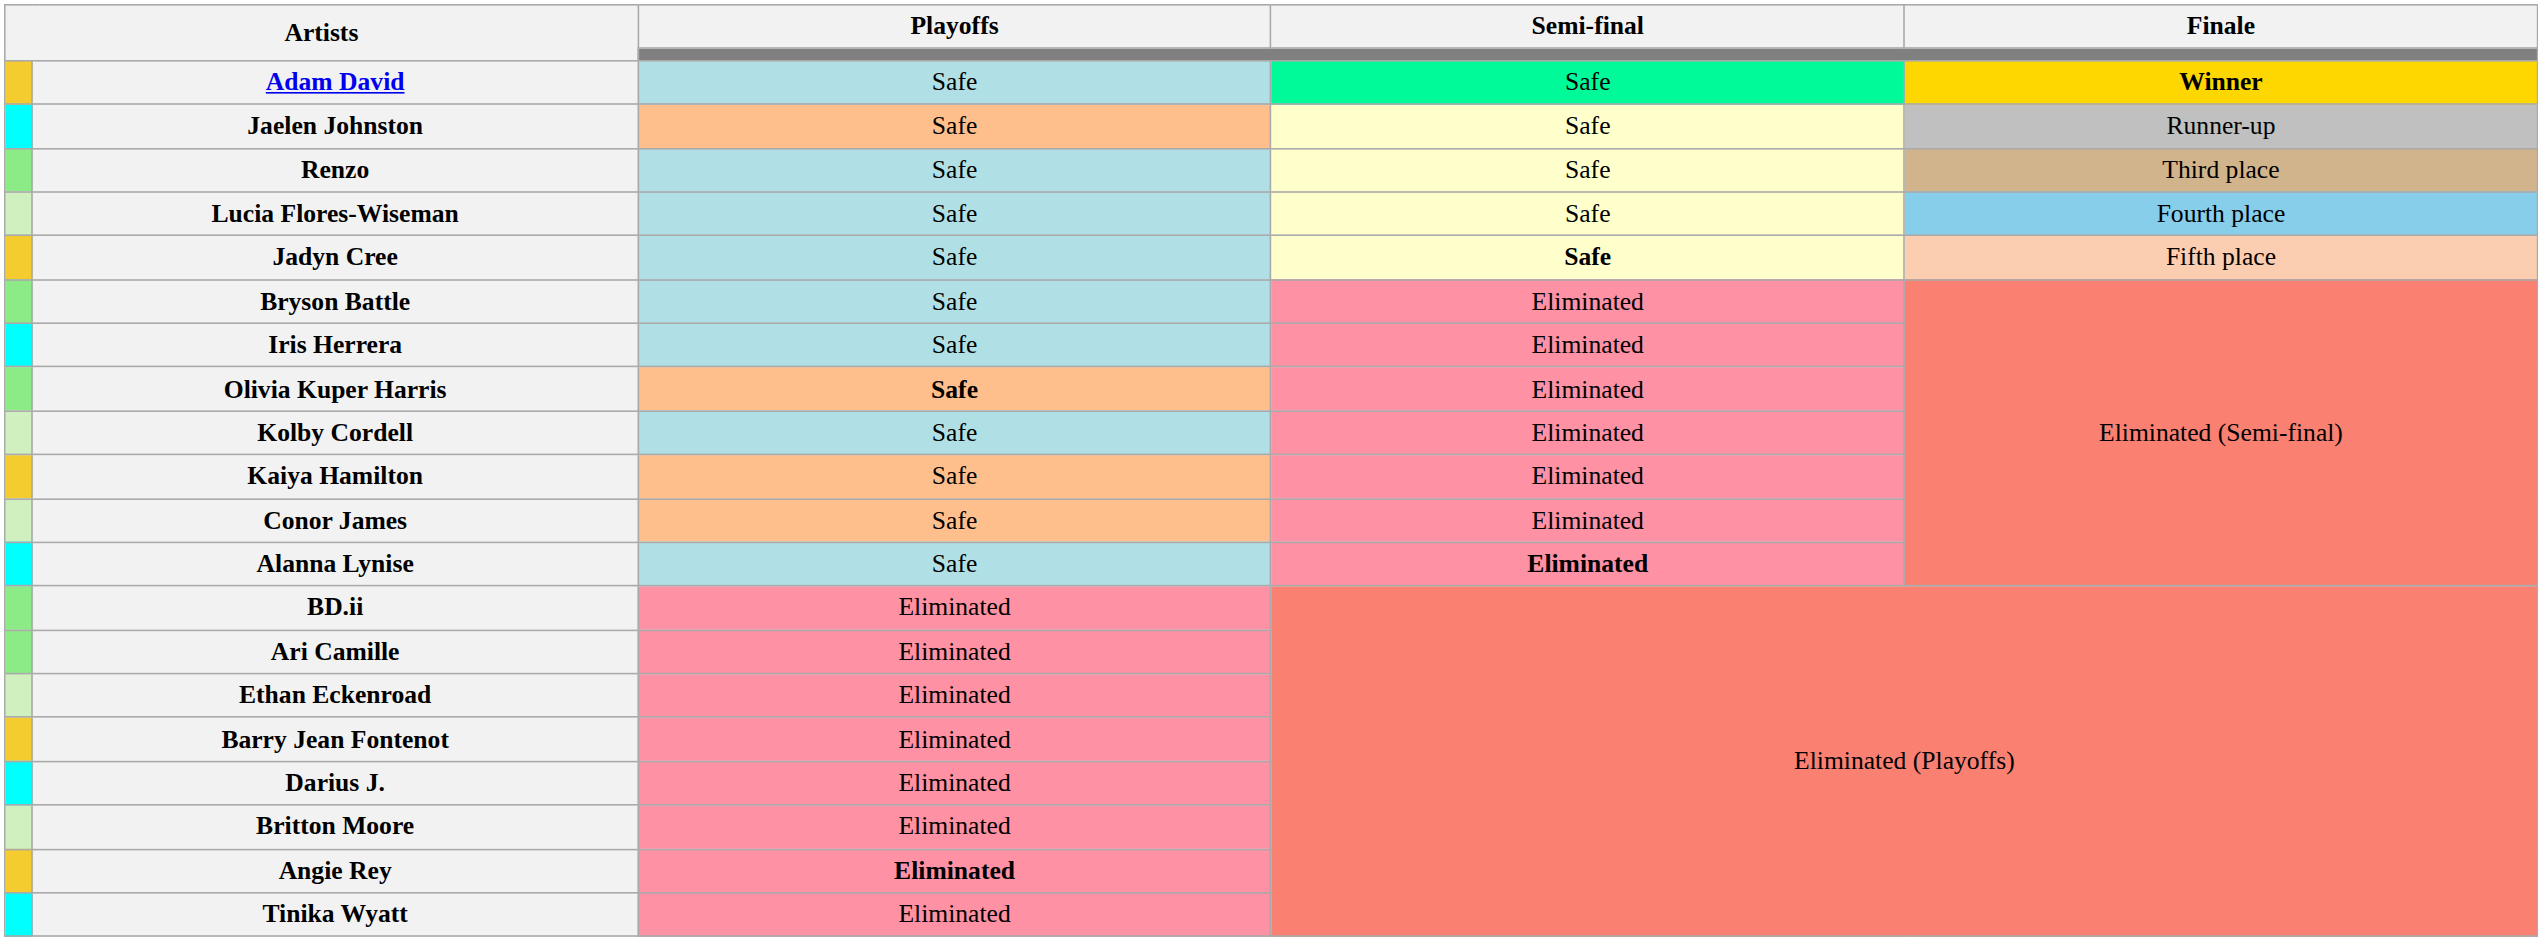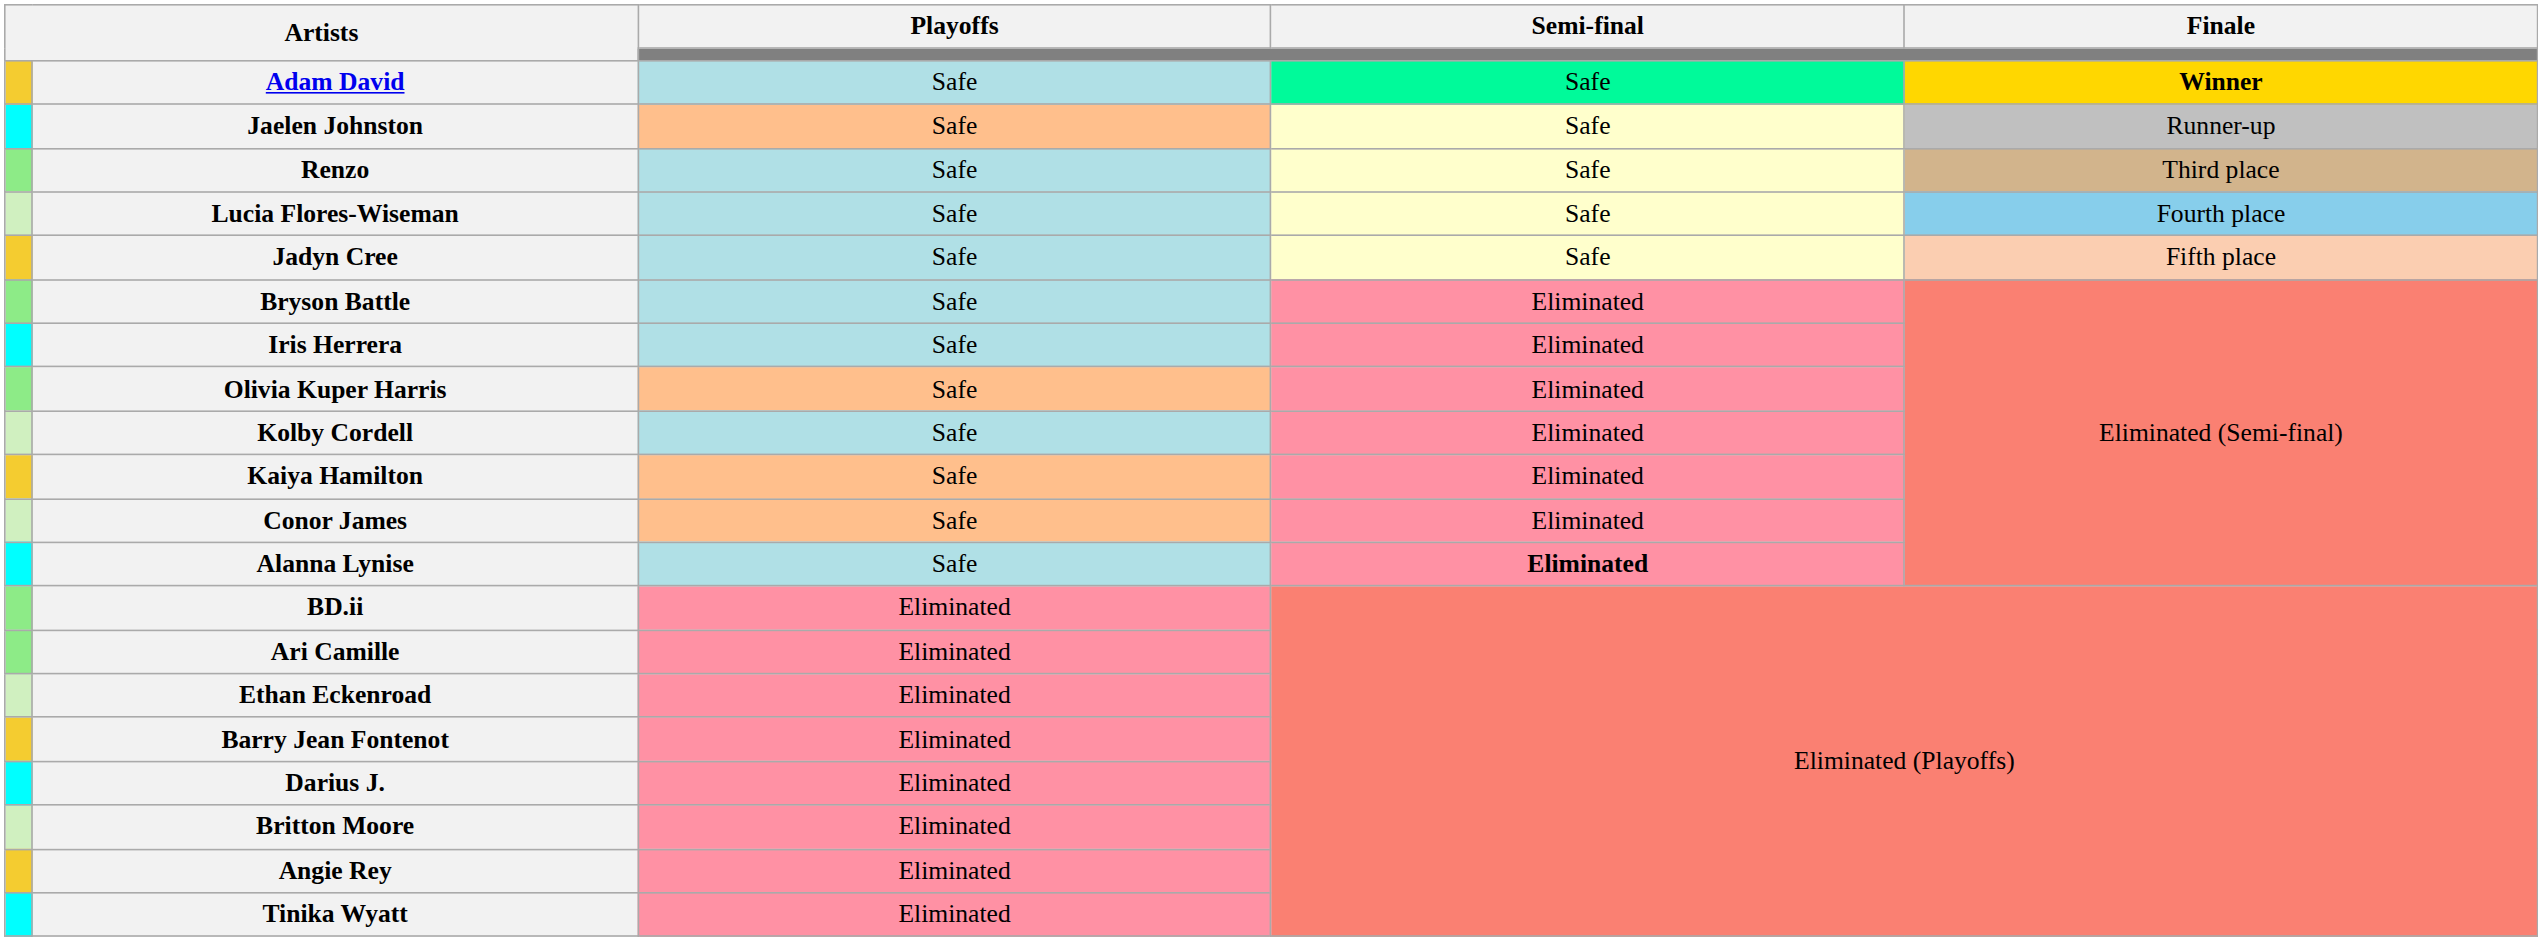(1588, 257) bold -> (1588, 257) normal
(955, 388) bold -> (955, 388) normal
(955, 870) bold -> (955, 870) normal
